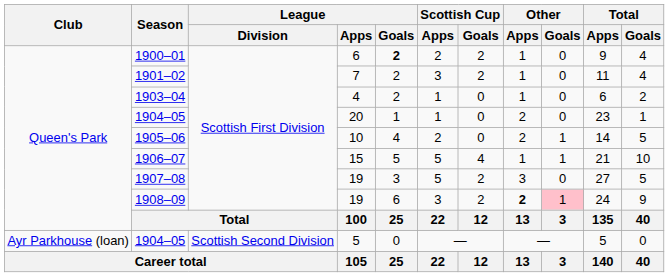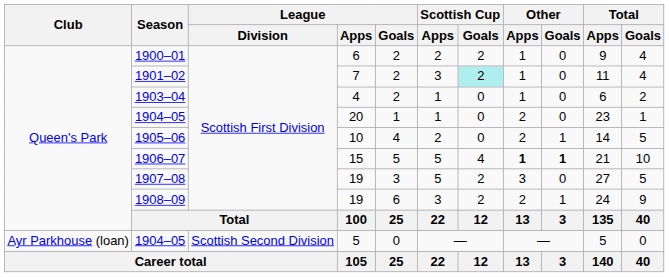(396, 55) bold -> (396, 55) normal
(481, 76) no background -> (481, 76) paleturquoise background
(522, 158) normal -> (522, 158) bold
(563, 158) normal -> (563, 158) bold
(522, 199) bold -> (522, 199) normal
(563, 199) pink background -> (563, 199) no background
